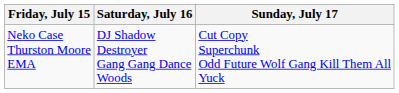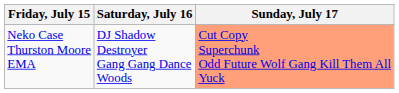(295, 56) no background -> (295, 56) lightsalmon background
